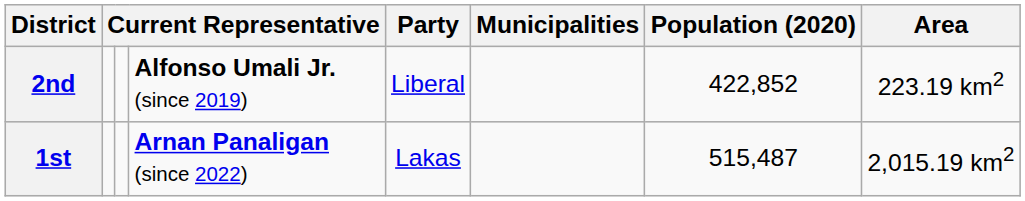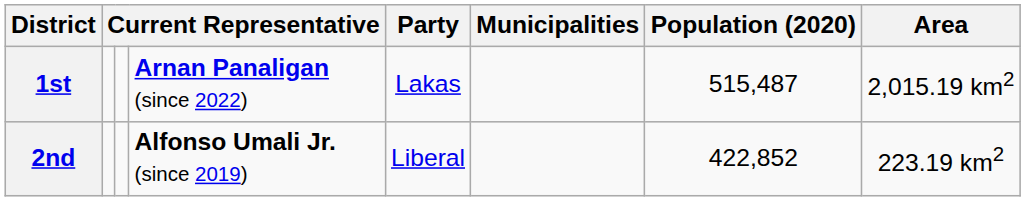rows swapped: (53, 158) <-> (53, 83)
